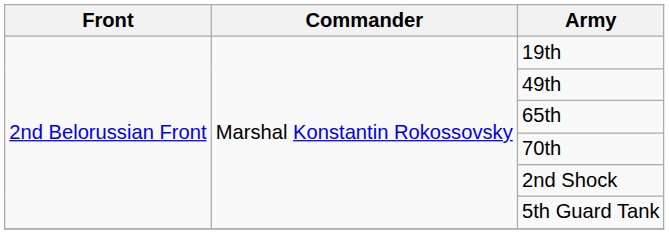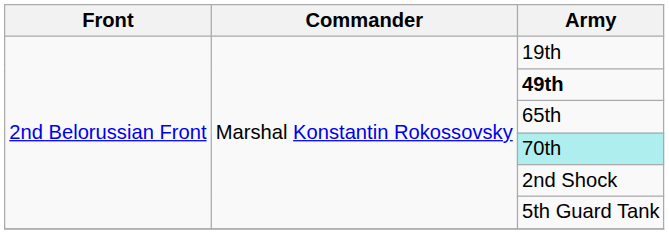(542, 84) normal -> (543, 84) bold
(542, 148) no background -> (542, 148) paleturquoise background
